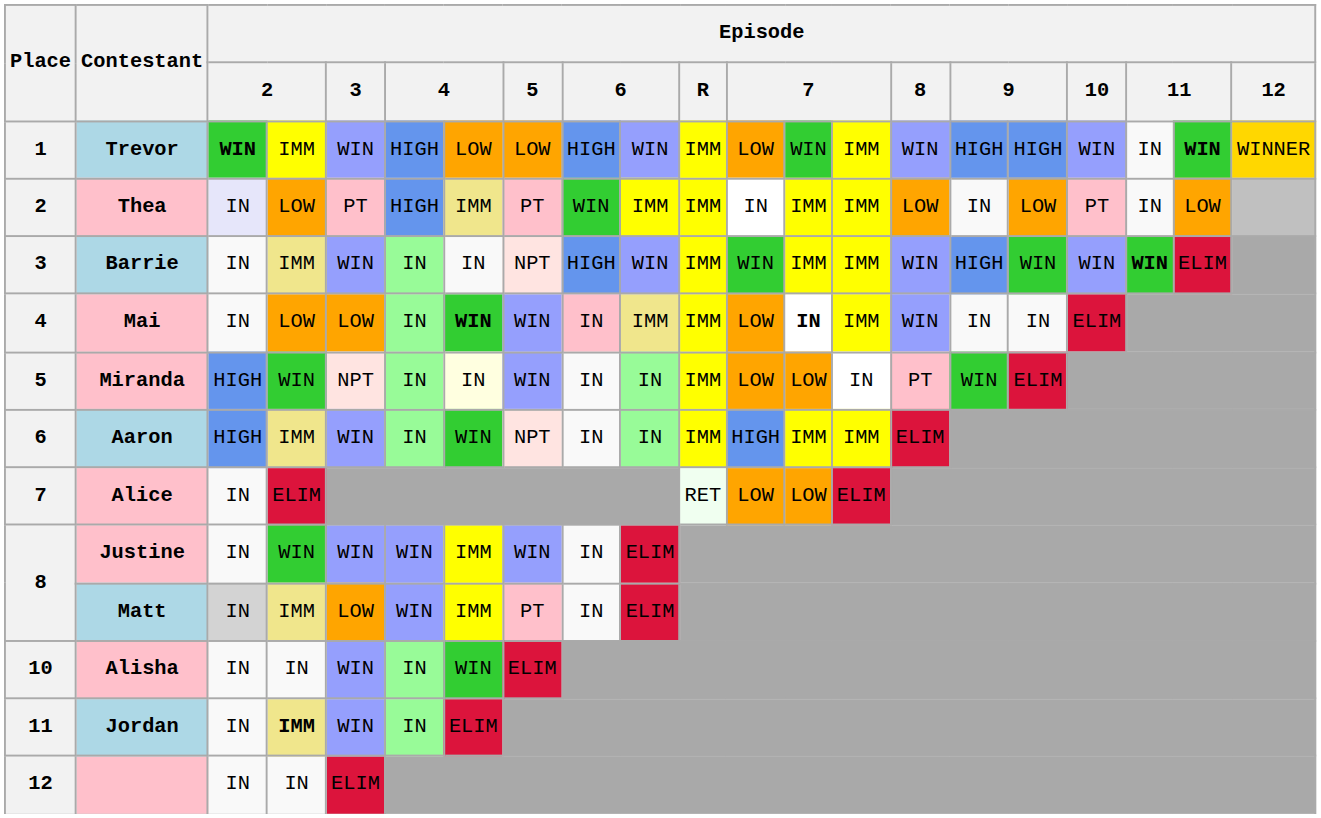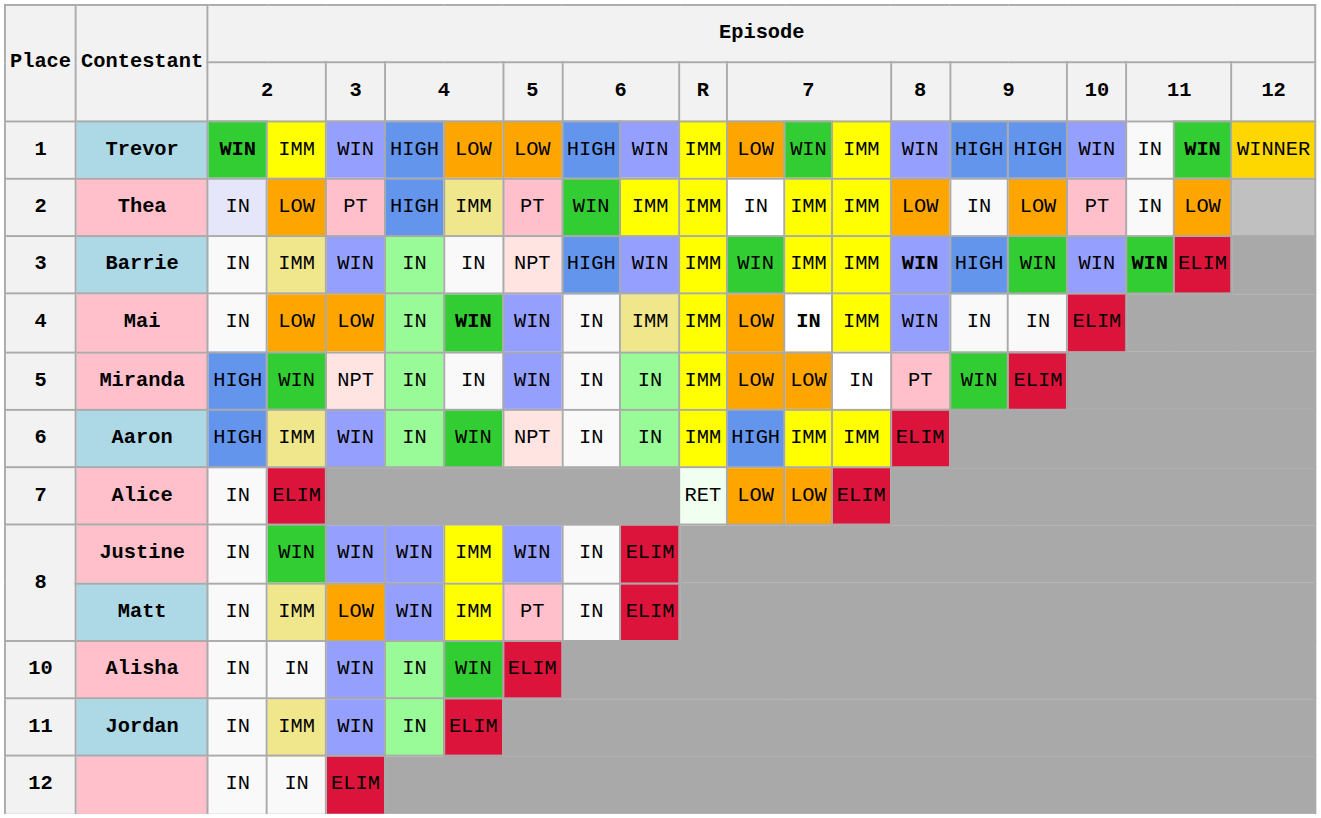(920, 264) normal -> (920, 264) bold
(591, 321) pink background -> (591, 321) no background
(473, 379) lightyellow background -> (473, 379) no background
(238, 610) lightgrey background -> (238, 610) no background
(297, 726) bold -> (297, 726) normal
